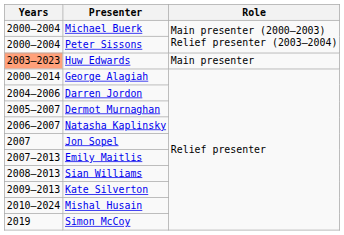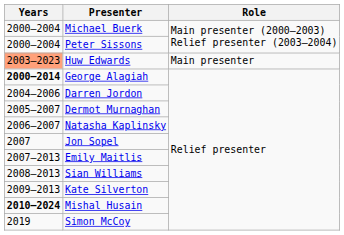(34, 77) normal -> (34, 77) bold
(34, 206) normal -> (34, 206) bold
